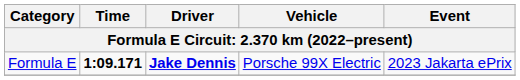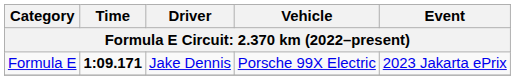(192, 63) bold -> (190, 63) normal
